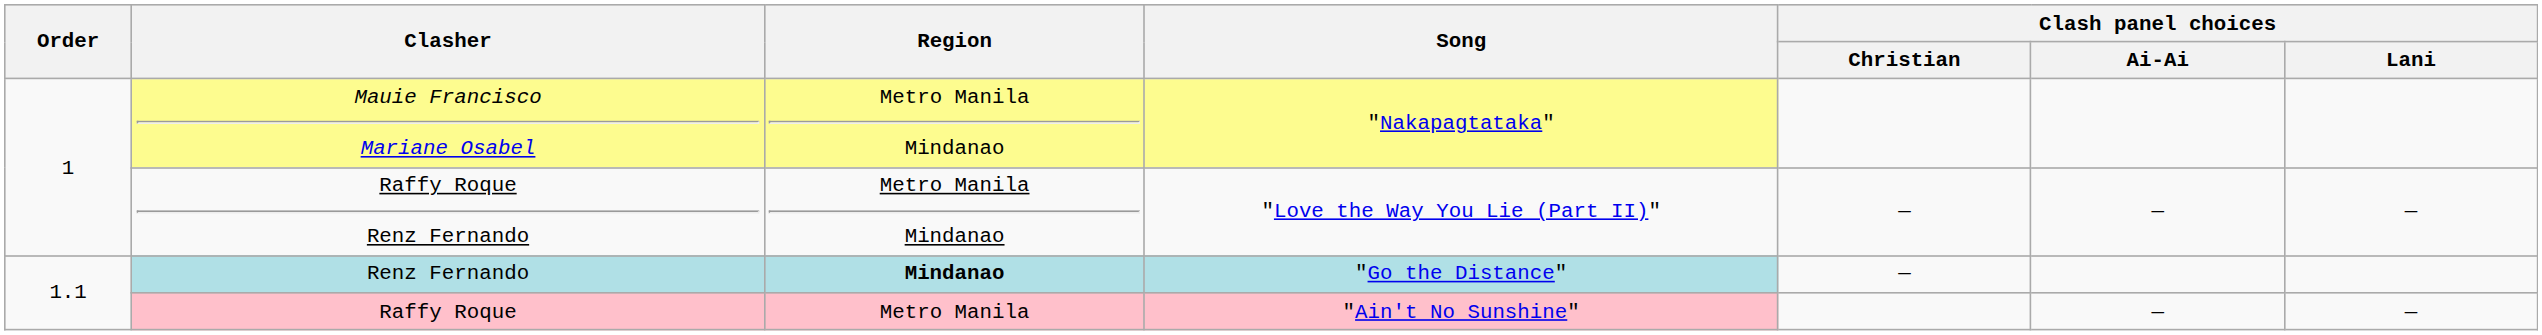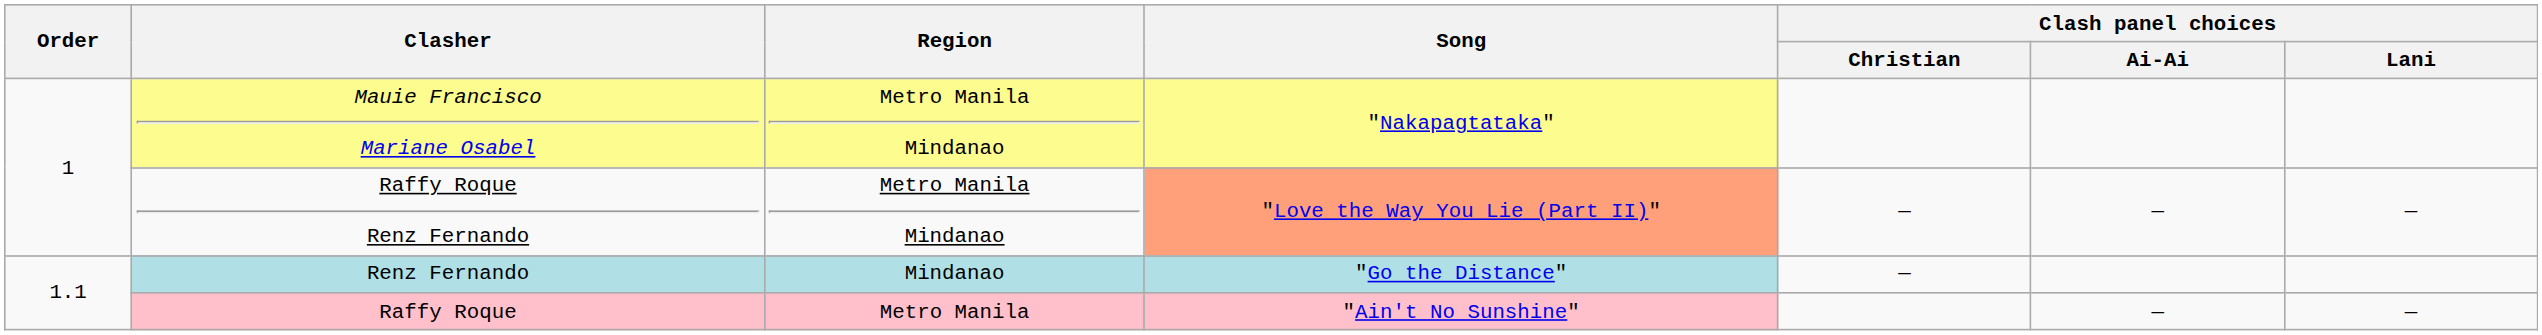(1461, 211) no background -> (1461, 211) lightsalmon background
(955, 274) bold -> (955, 274) normal
